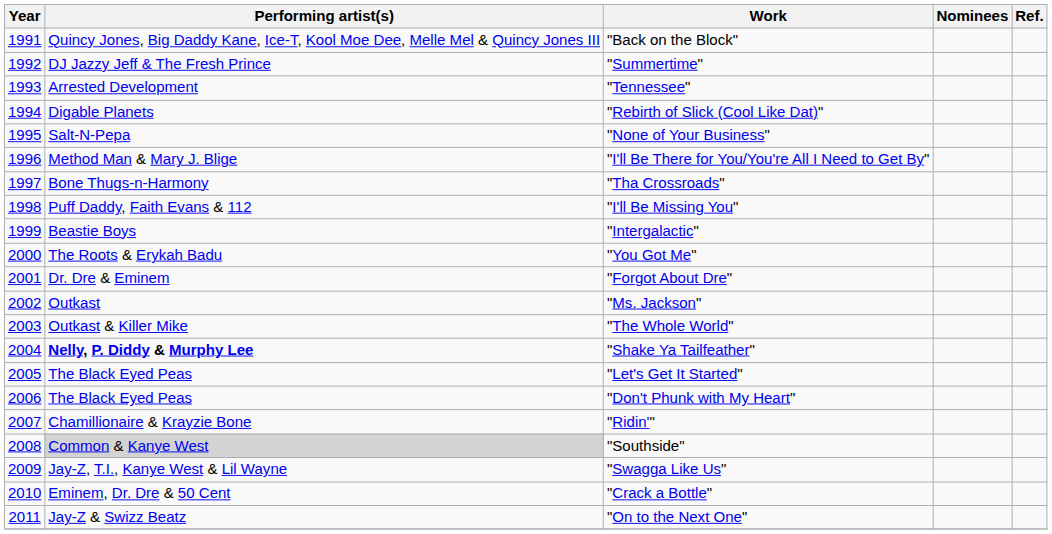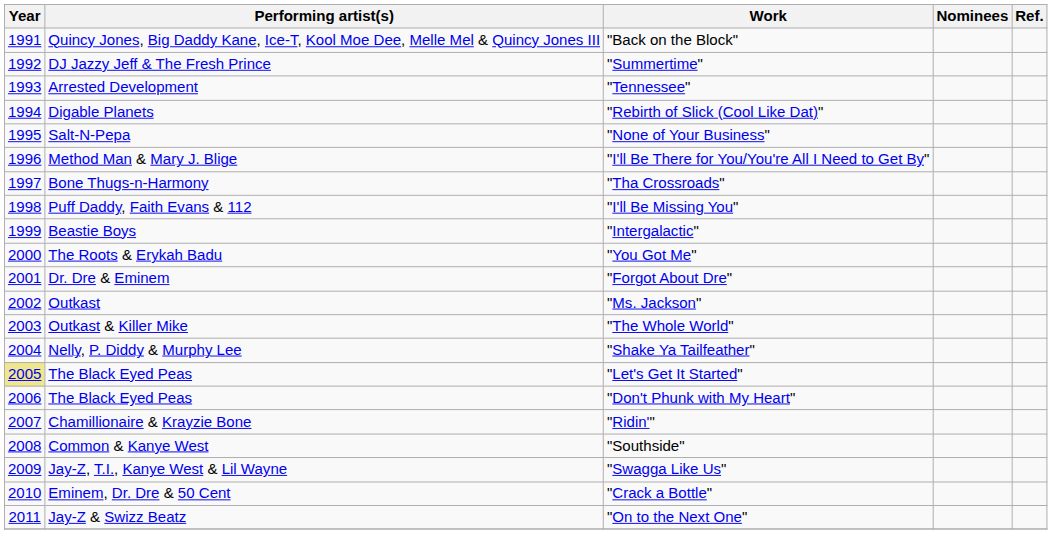(151, 350) bold -> (145, 350) normal
(25, 374) no background -> (25, 374) khaki background
(128, 445) lightgrey background -> (128, 445) no background
